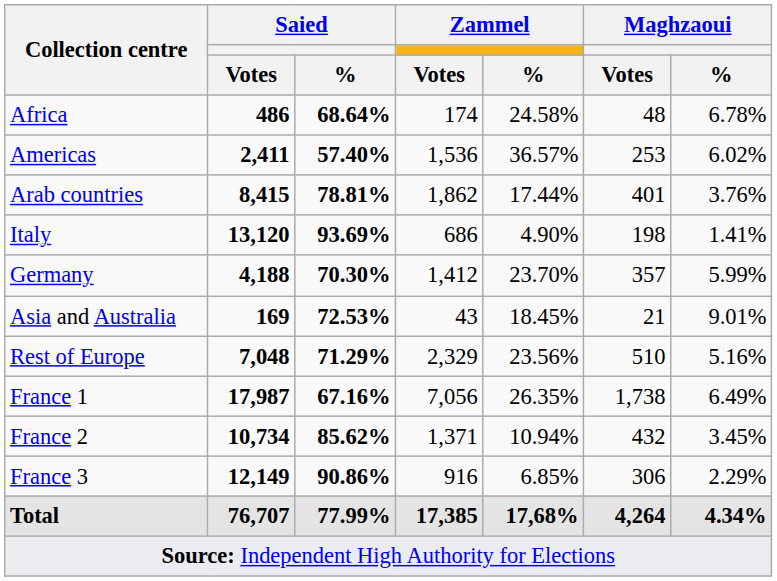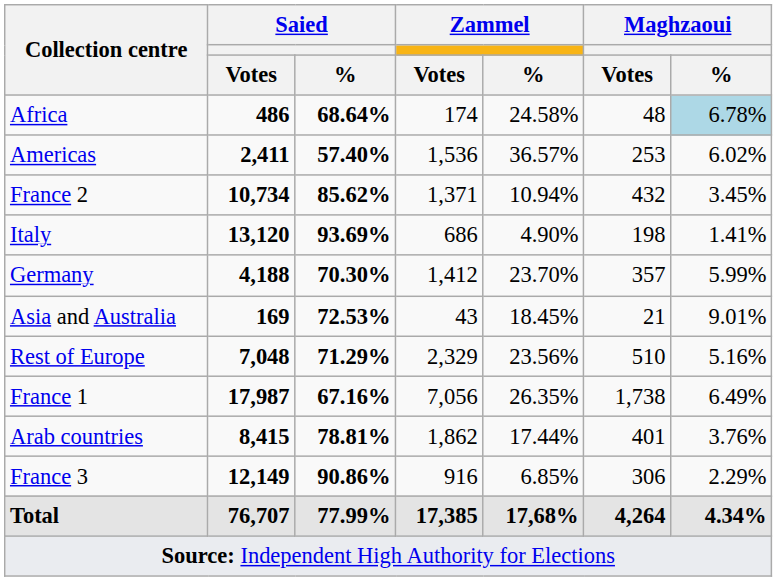(737, 115) no background -> (737, 115) lightblue background
rows swapped: (76, 195) <-> (49, 435)
